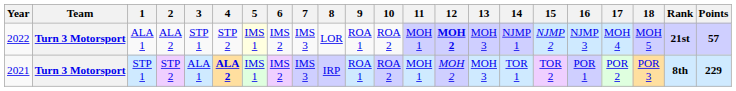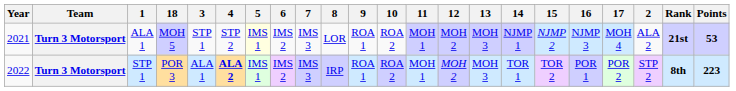columns swapped: (171, 14) <-> (649, 14)
(18, 39) 2022 -> (18, 39) 2021
(451, 39) bold -> (454, 39) normal
(714, 39) 57 -> (712, 39) 53
(18, 71) 2021 -> (18, 71) 2022
(713, 71) 229 -> (712, 71) 223
